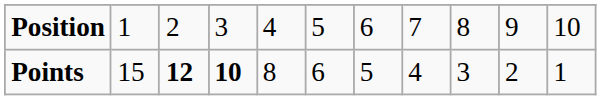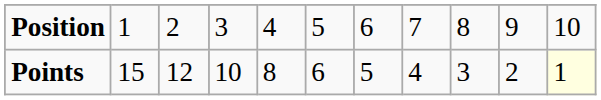(180, 71) bold -> (180, 71) normal
(228, 71) bold -> (228, 71) normal
(560, 71) no background -> (560, 71) lightyellow background
